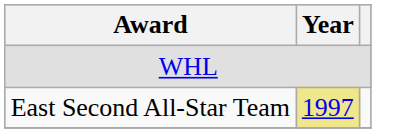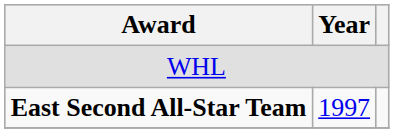(150, 107) normal -> (159, 107) bold
(328, 107) khaki background -> (344, 107) no background
